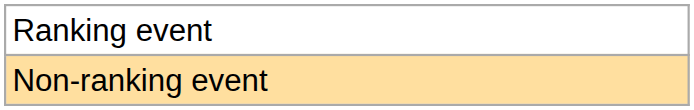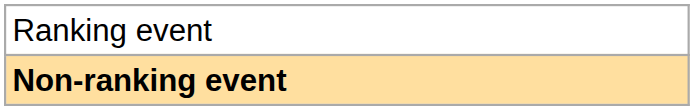(140, 80) normal -> (149, 80) bold
